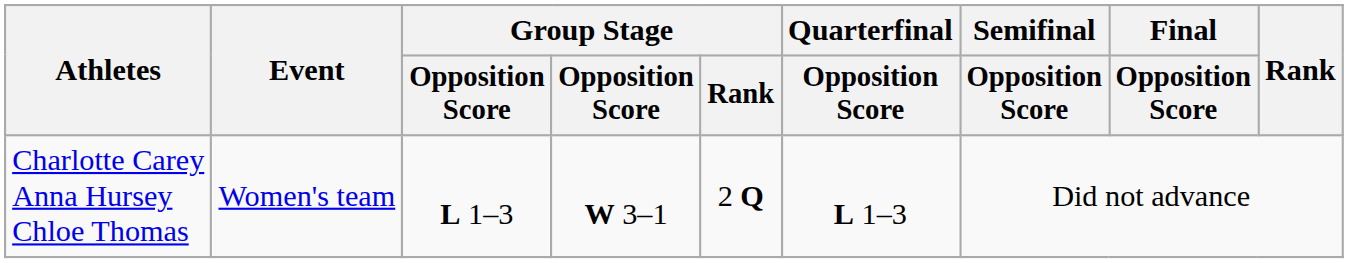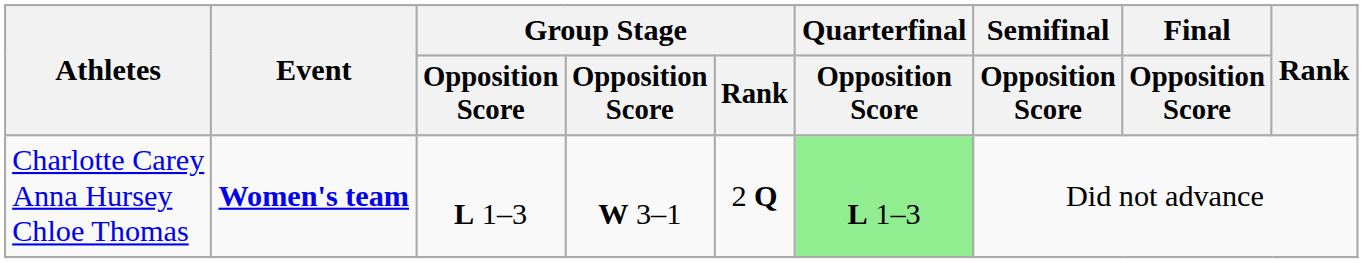(307, 196) normal -> (314, 196) bold
(870, 214) no background -> (884, 214) lightgreen background
